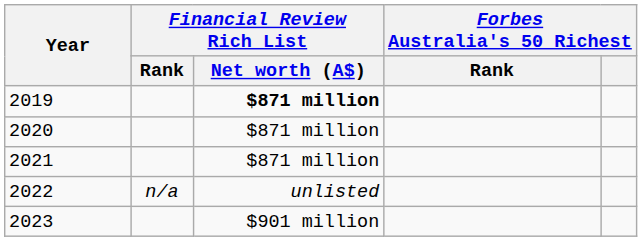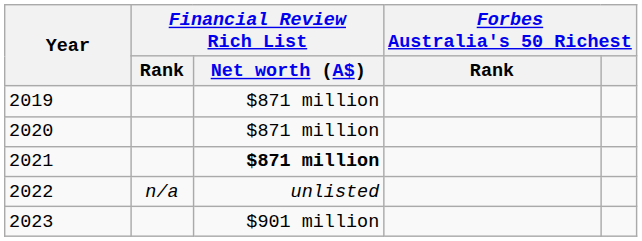(313, 101) bold -> (313, 101) normal
(313, 161) normal -> (313, 161) bold
